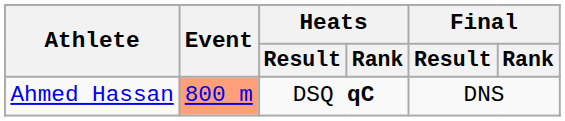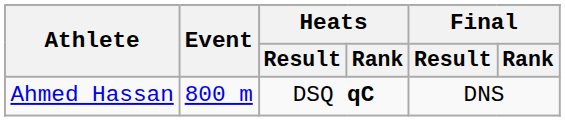(219, 96) lightsalmon background -> (219, 96) no background
